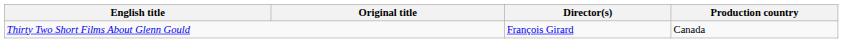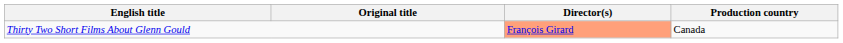(540, 29) no background -> (540, 29) lightsalmon background
